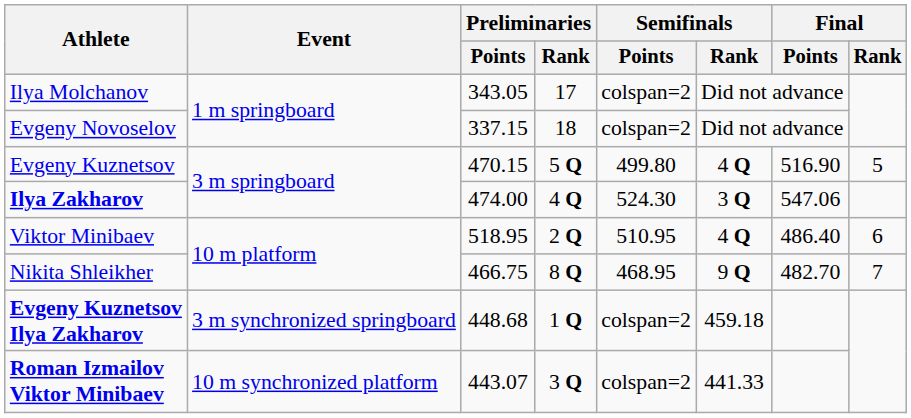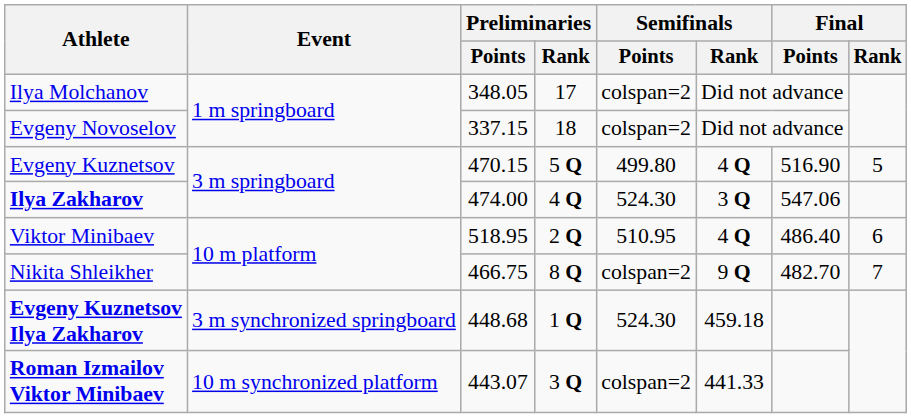(498, 92) 343.05 -> (498, 92) 348.05
(646, 271) 468.95 -> (646, 271) colspan=2
(646, 320) colspan=2 -> (646, 320) 524.30
